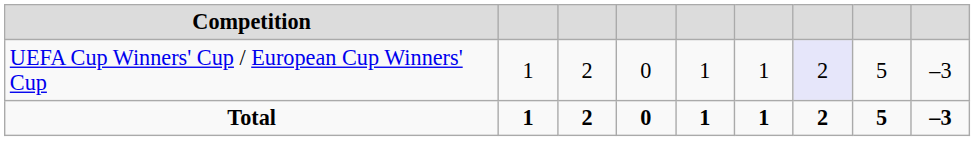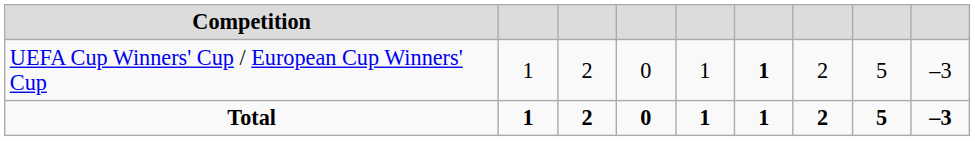(764, 69) normal -> (764, 69) bold
(823, 69) lavender background -> (823, 69) no background
